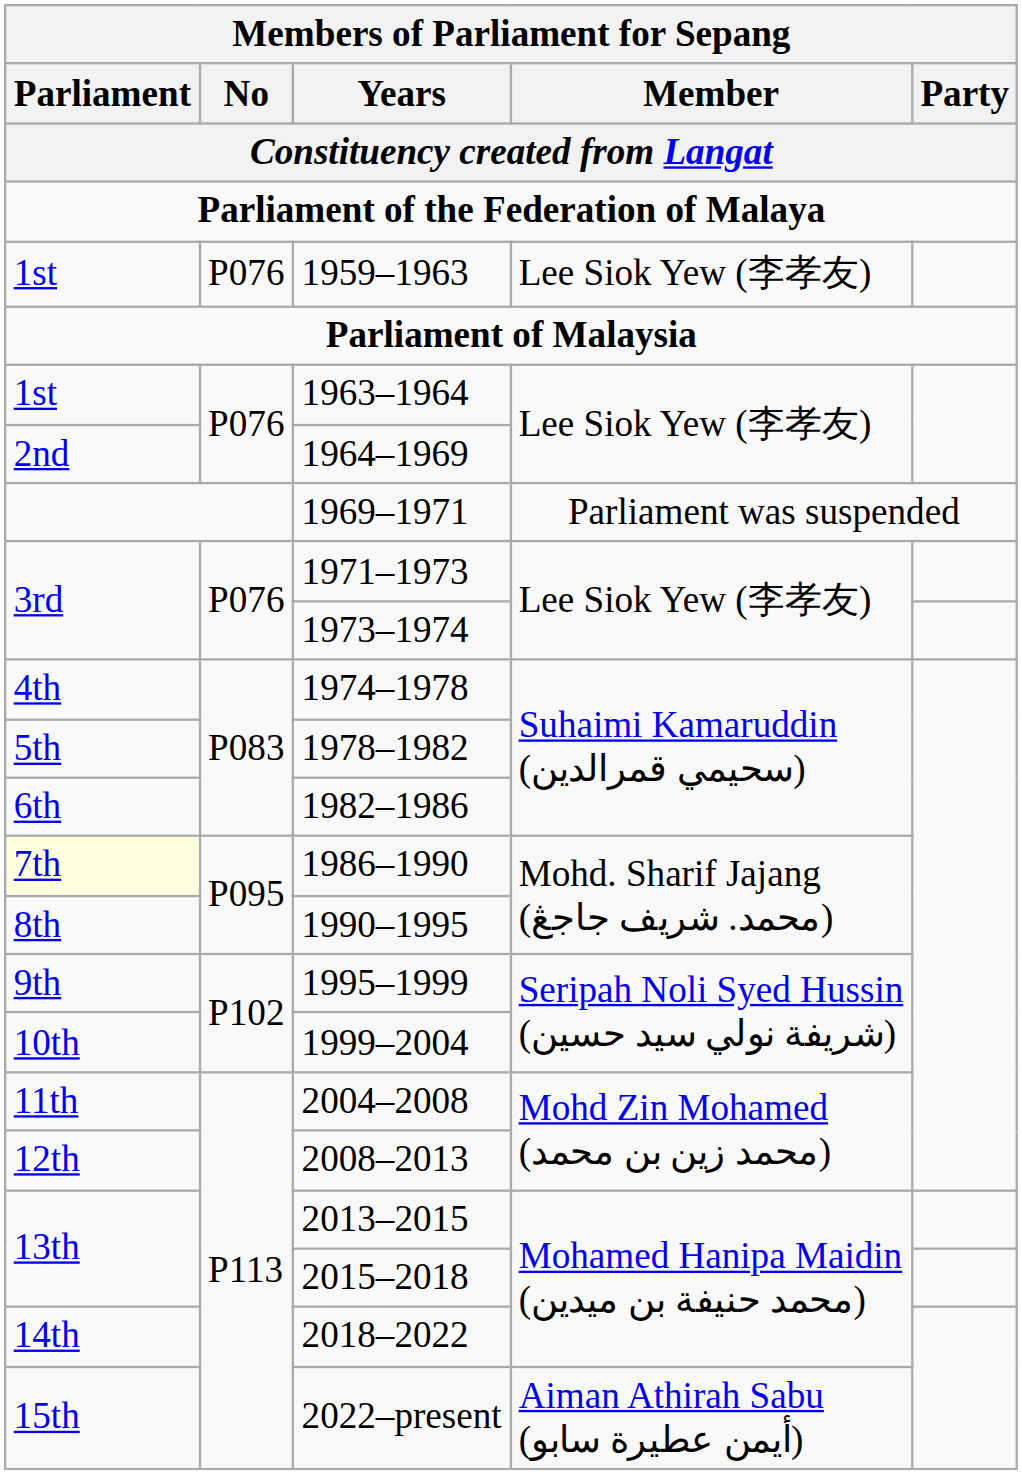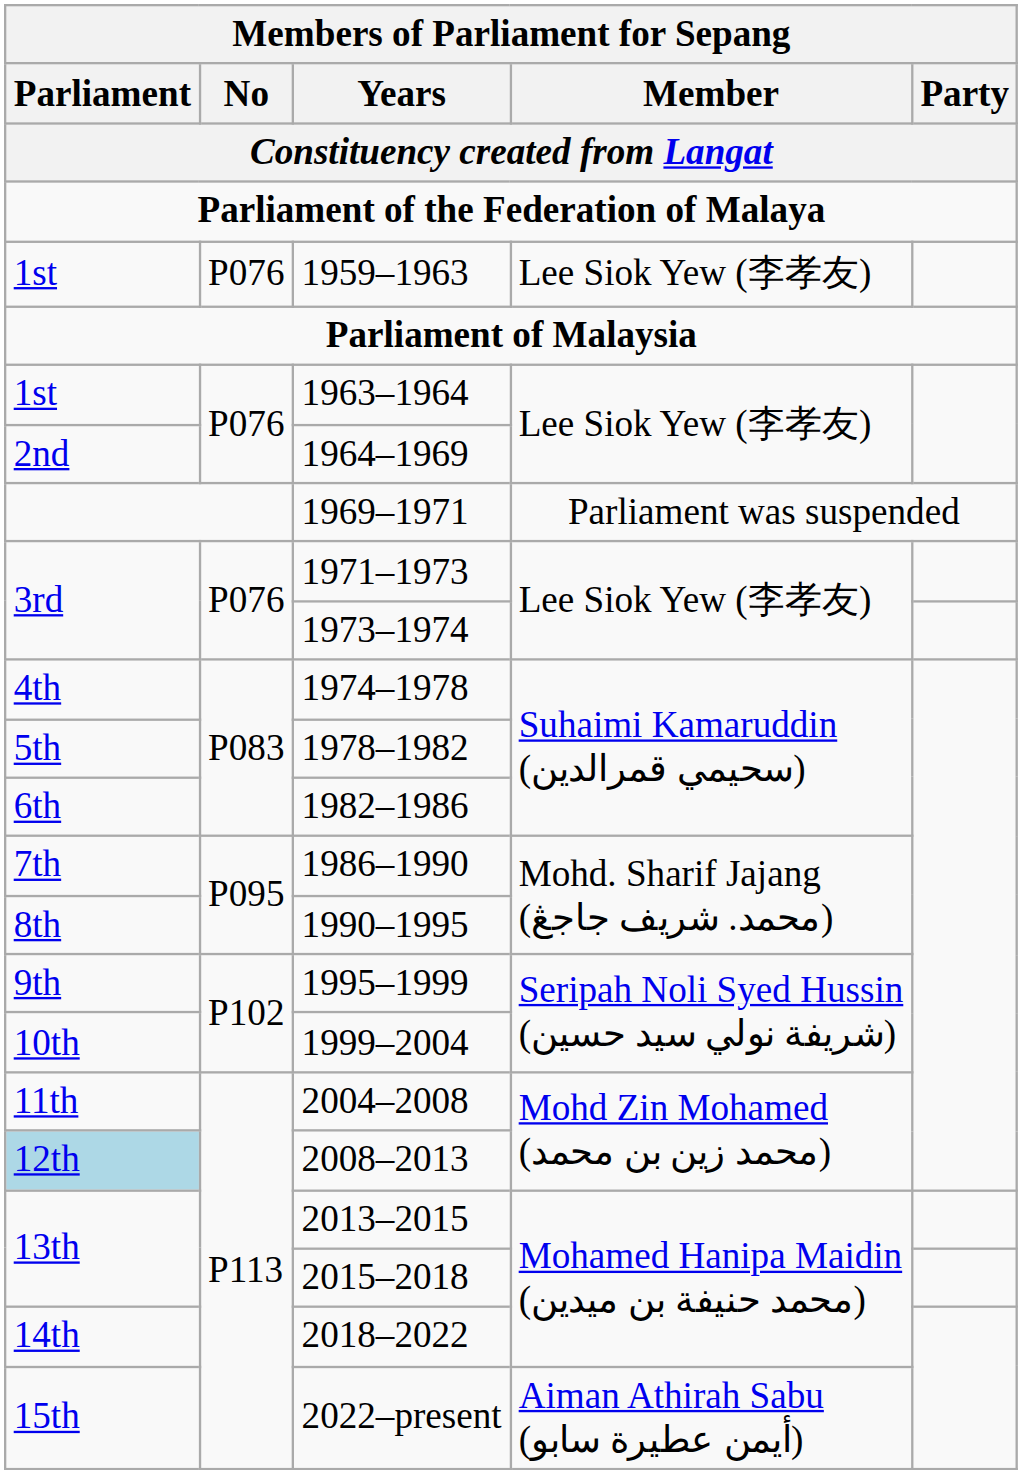(37, 865) lightyellow background -> (37, 865) no background
(47, 1159) no background -> (47, 1159) lightblue background
